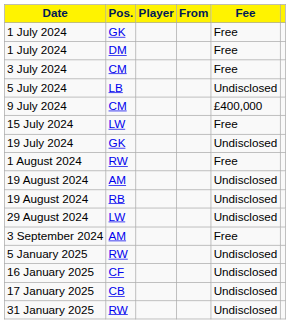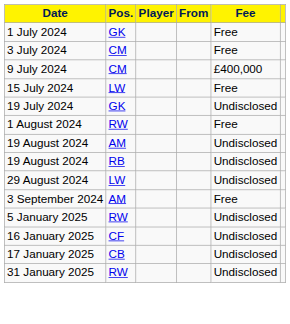- row: (37, 50)
- row: (37, 87)
